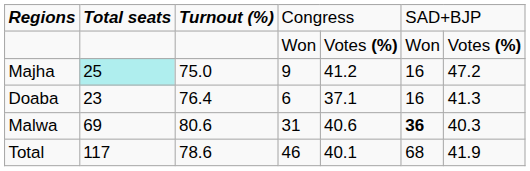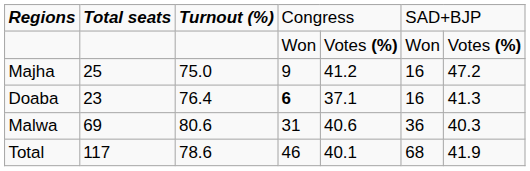(93, 71) paleturquoise background -> (93, 71) no background
(286, 98) normal -> (286, 98) bold
(415, 125) bold -> (415, 125) normal
